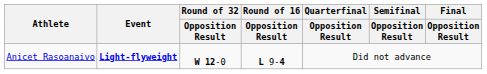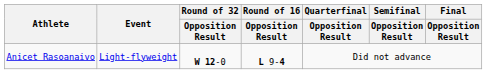(138, 56) bold -> (138, 56) normal
